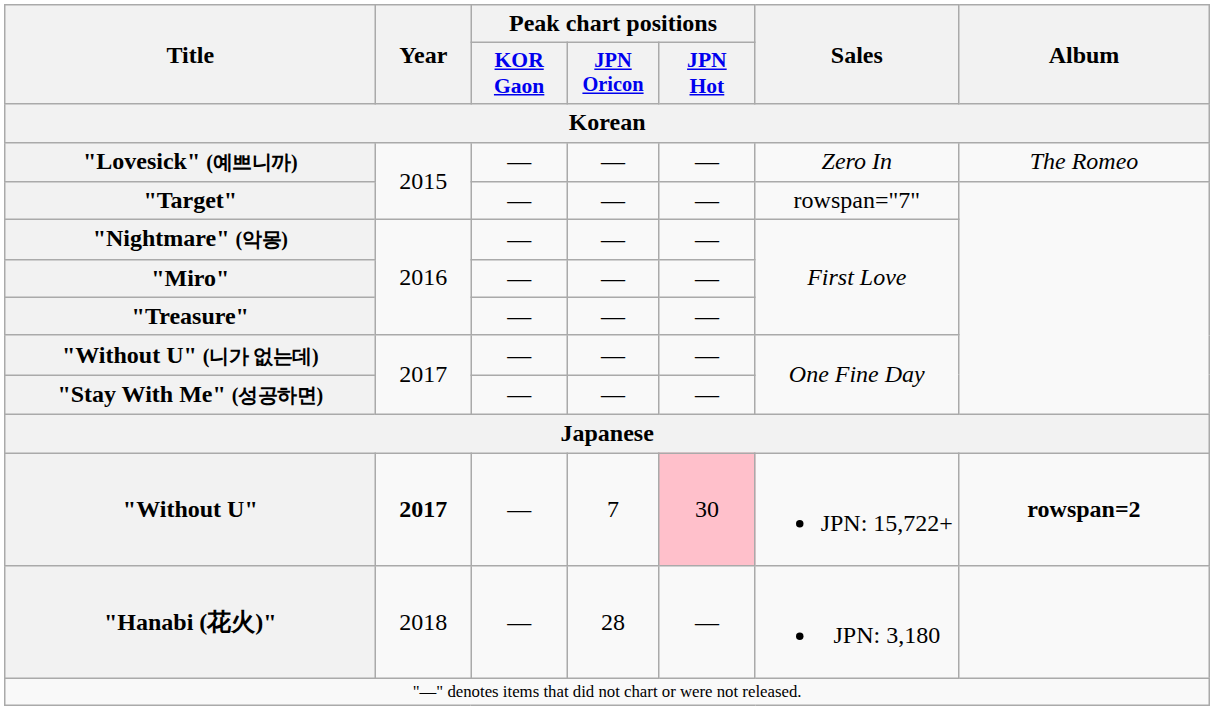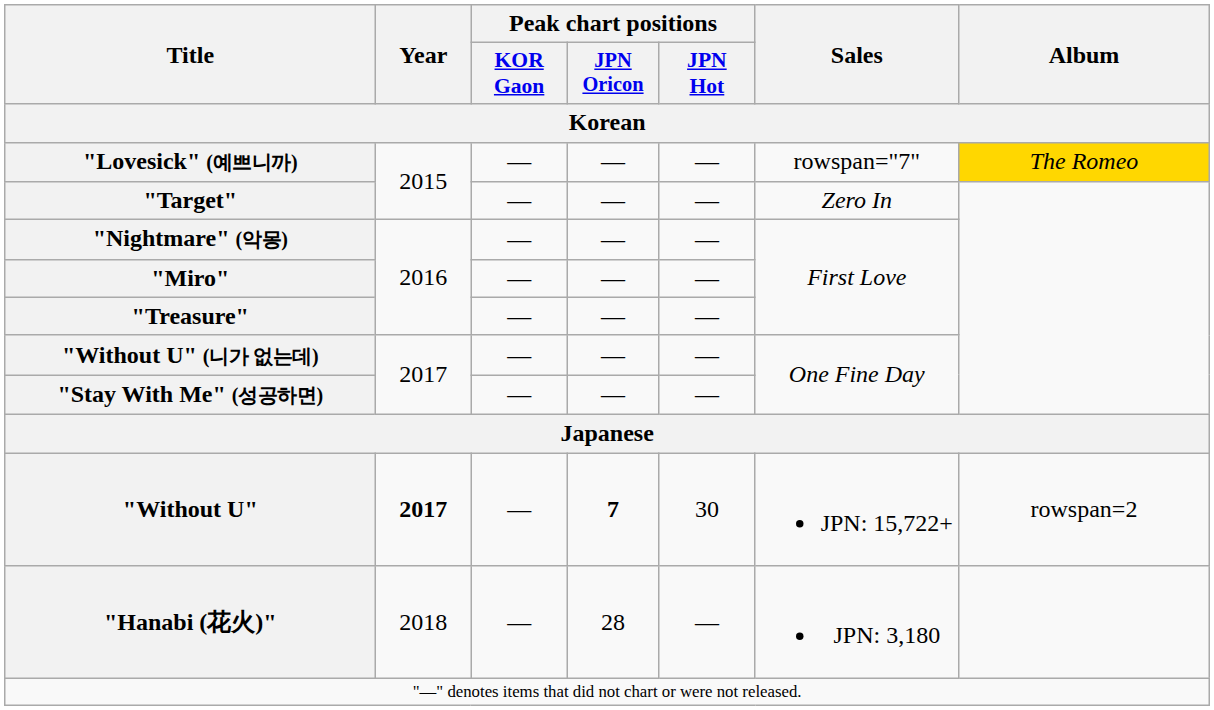(857, 161) Zero In -> (857, 161) rowspan="7"
(1084, 161) no background -> (1084, 161) gold background
(857, 200) rowspan="7" -> (857, 200) Zero In
(613, 508) normal -> (613, 508) bold
(707, 508) pink background -> (707, 508) no background
(1084, 508) bold -> (1084, 508) normal
